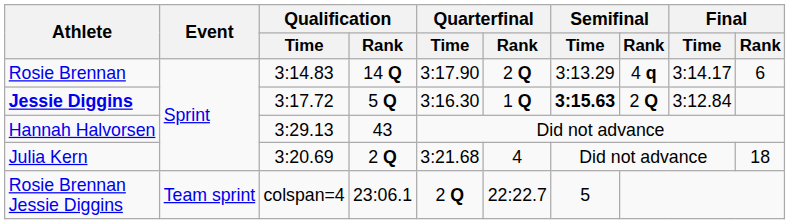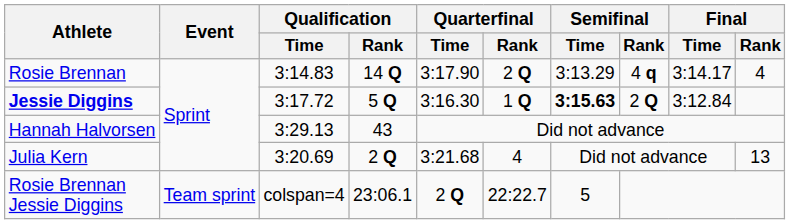(760, 73) 6 -> (760, 73) 4
(760, 157) 18 -> (760, 157) 13
